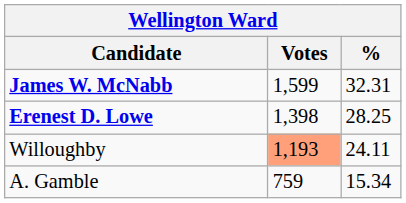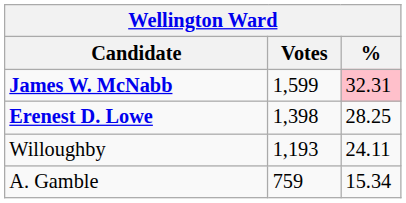(368, 85) no background -> (368, 85) pink background
(296, 149) lightsalmon background -> (296, 149) no background
